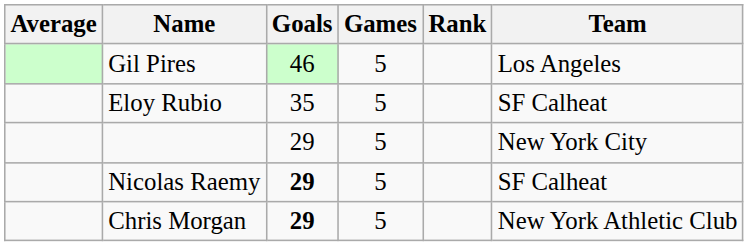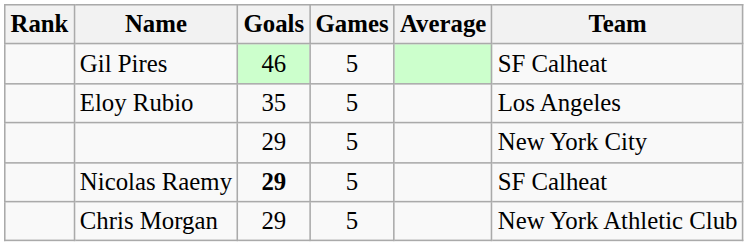columns swapped: (457, 24) <-> (54, 24)
(559, 63) Los Angeles -> (552, 63) SF Calheat
(552, 102) SF Calheat -> (559, 102) Los Angeles
(302, 220) bold -> (274, 220) normal
